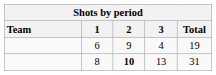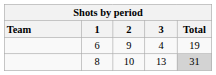(129, 62) bold -> (129, 62) normal
(194, 62) no background -> (194, 62) lightgrey background
